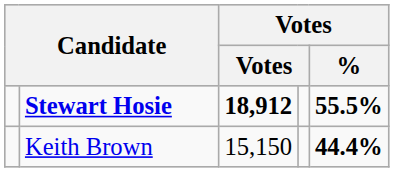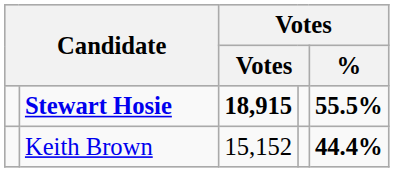(258, 106) 18,912 -> (258, 106) 18,915
(258, 146) 15,150 -> (258, 146) 15,152
